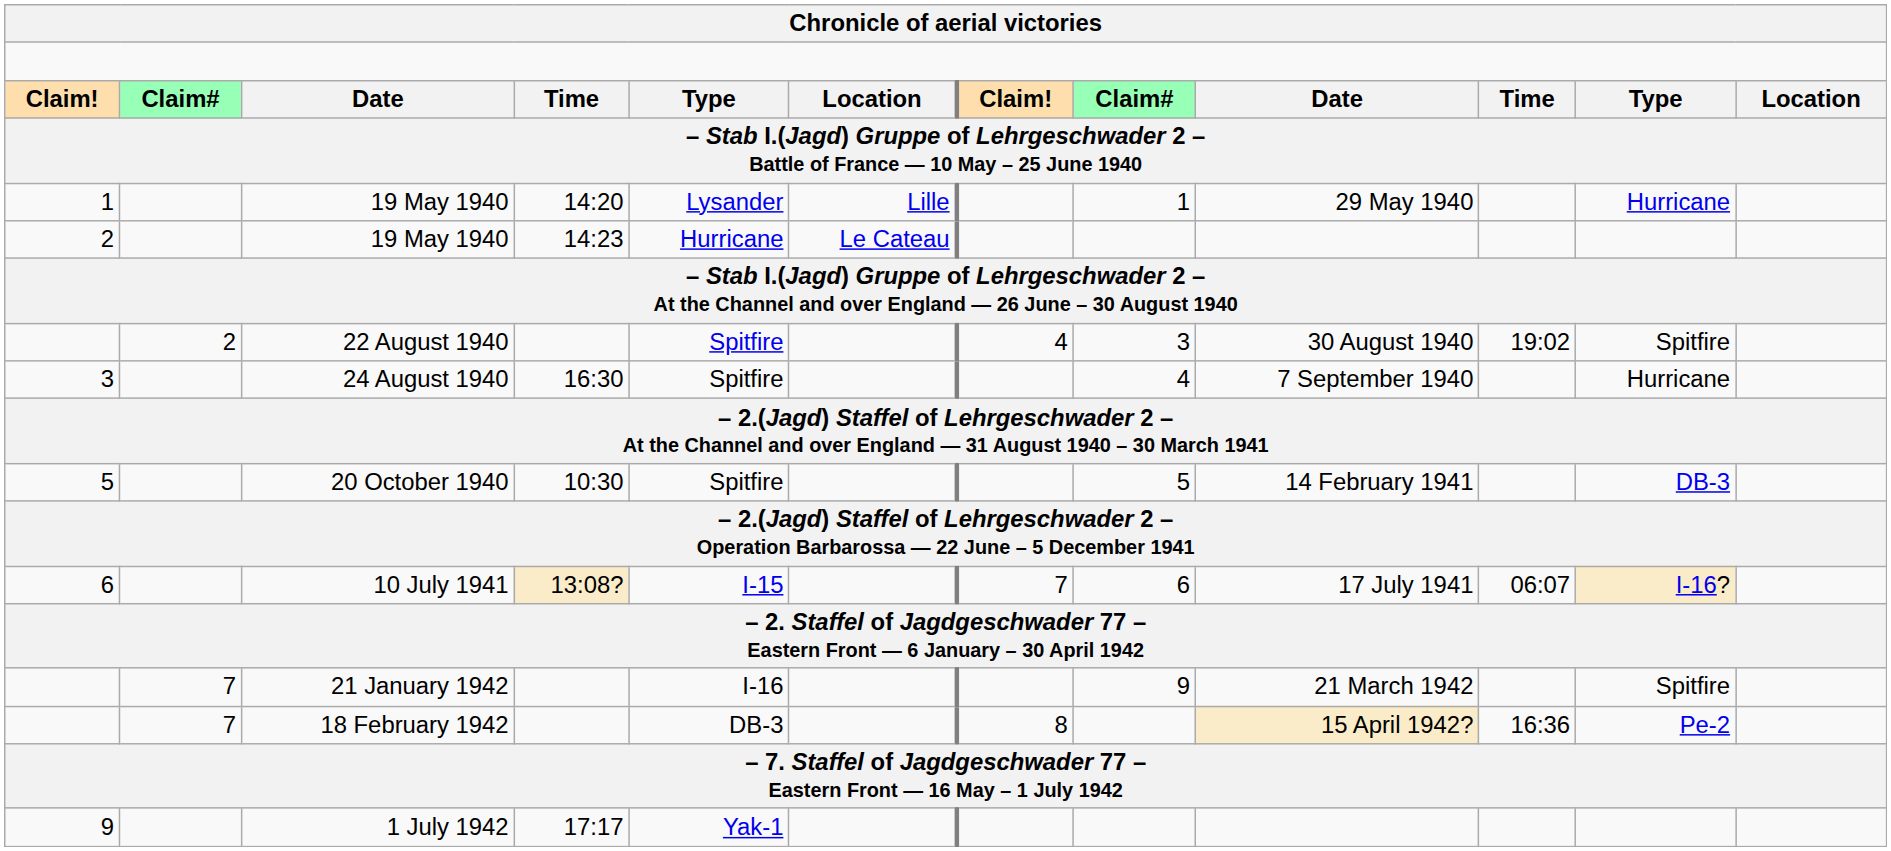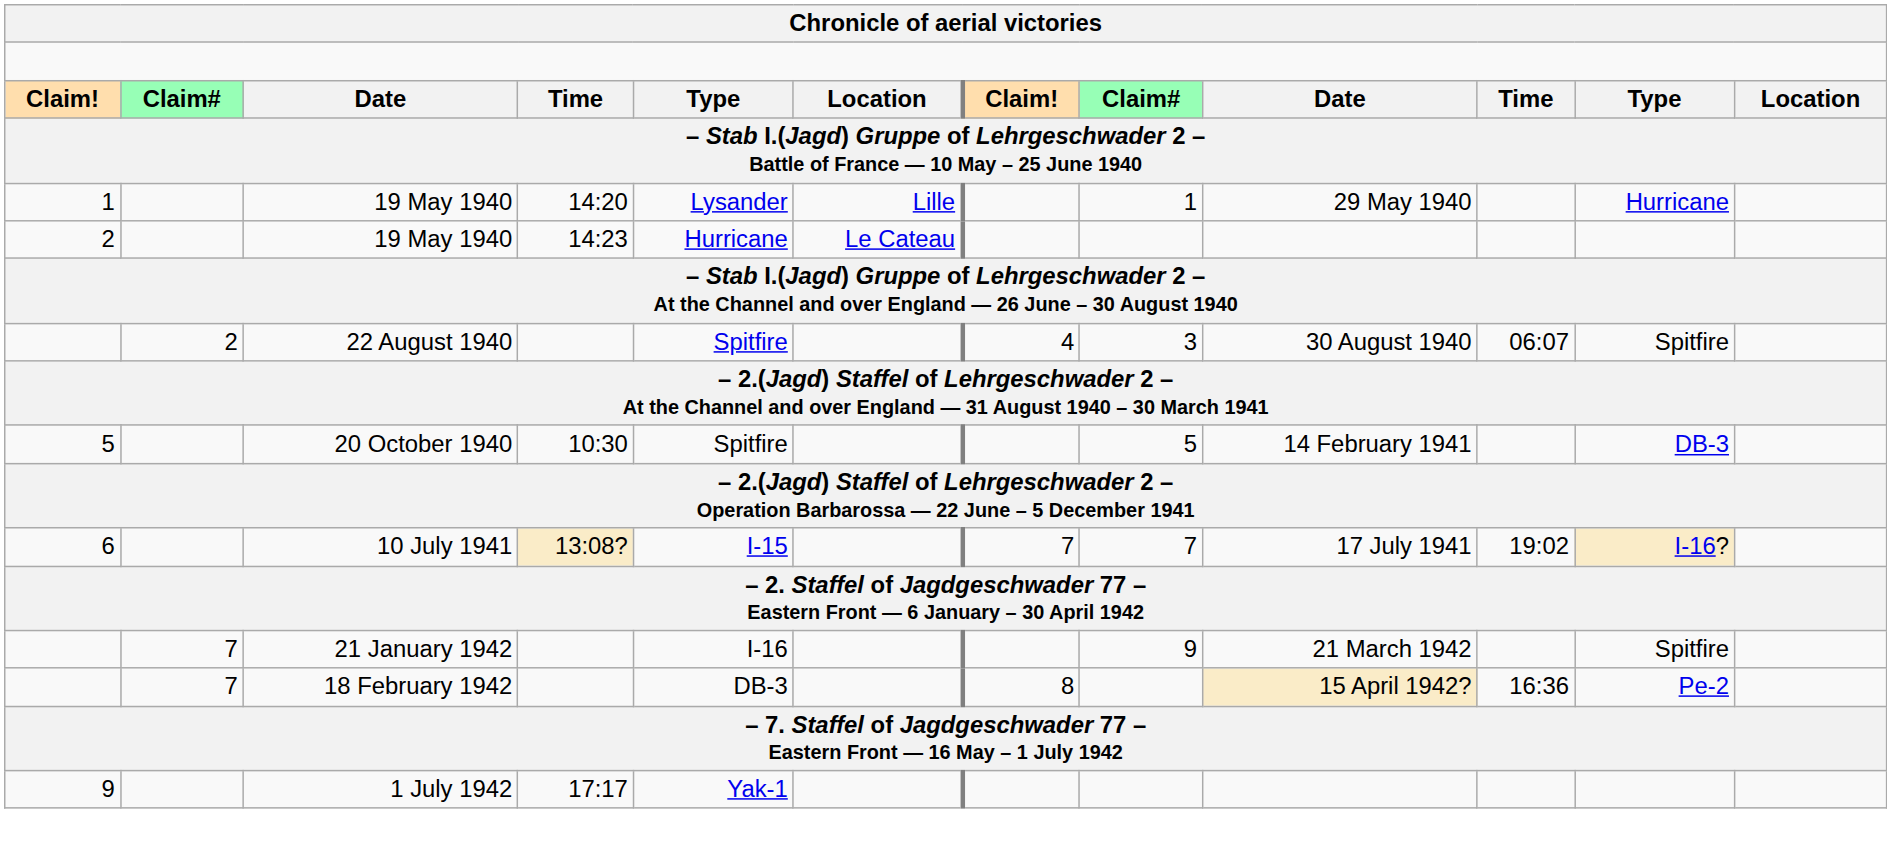(1540, 341) 19:02 -> (1539, 341) 06:07
- row: (107, 379)
(1183, 584) 6 -> (1190, 546) 7
(1540, 584) 06:07 -> (1539, 546) 19:02
